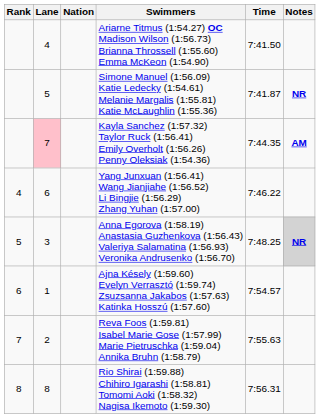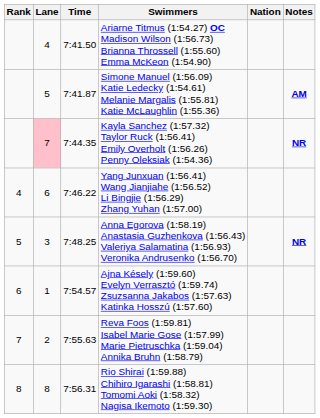columns swapped: (79, 12) <-> (264, 12)
(299, 94) NR -> (299, 94) AM
(299, 143) AM -> (299, 143) NR
(299, 241) lightgrey background -> (299, 241) no background
